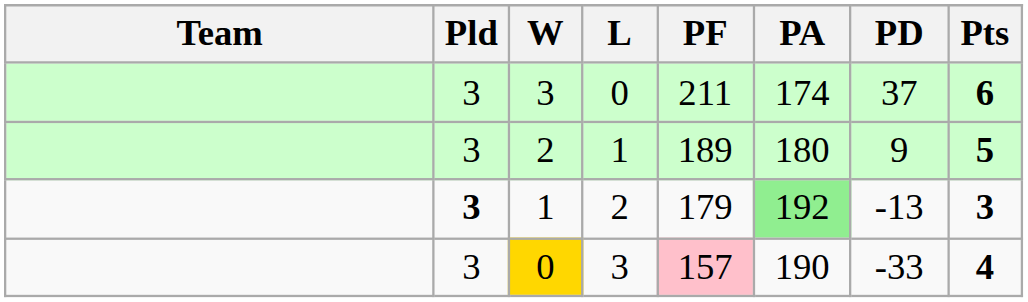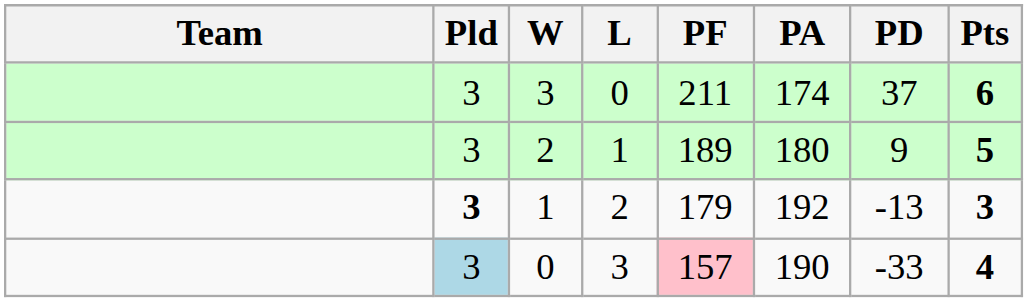(802, 207) lightgreen background -> (802, 207) no background
(471, 265) no background -> (471, 265) lightblue background
(545, 265) gold background -> (545, 265) no background
